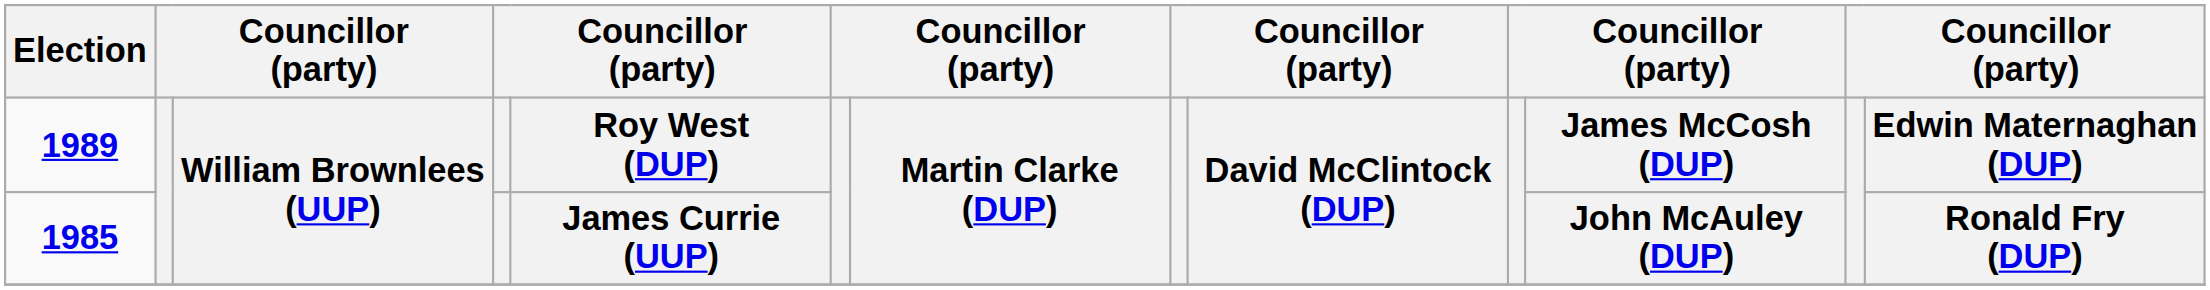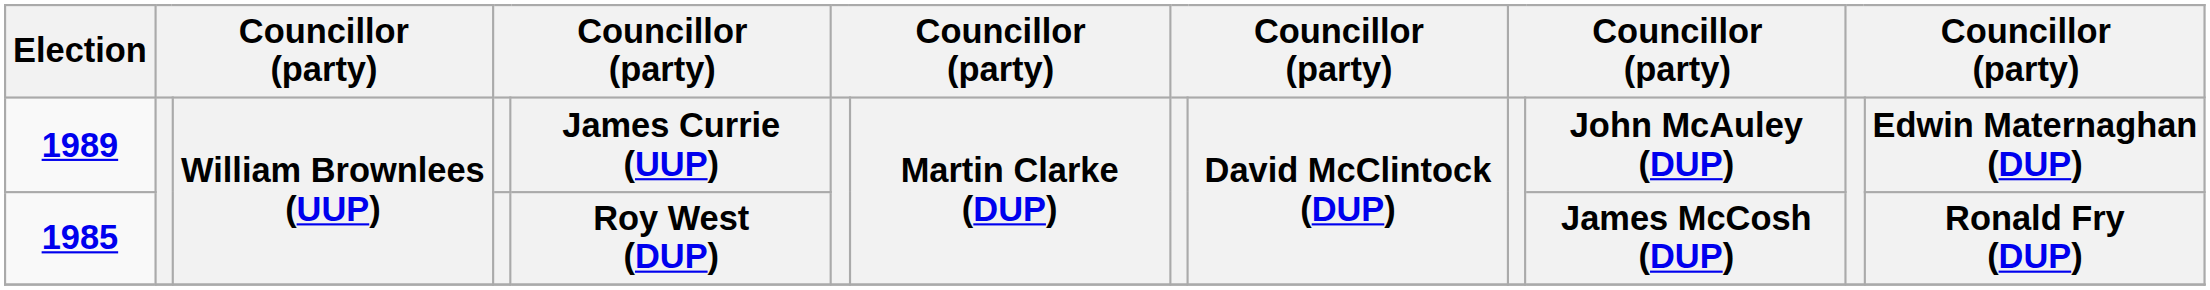(671, 144) Roy West (DUP) -> (671, 144) James Currie (UUP)
(1686, 144) James McCosh (DUP) -> (1686, 144) John McAuley (DUP)
(671, 237) James Currie (UUP) -> (671, 237) Roy West (DUP)
(1686, 237) John McAuley (DUP) -> (1686, 237) James McCosh (DUP)
